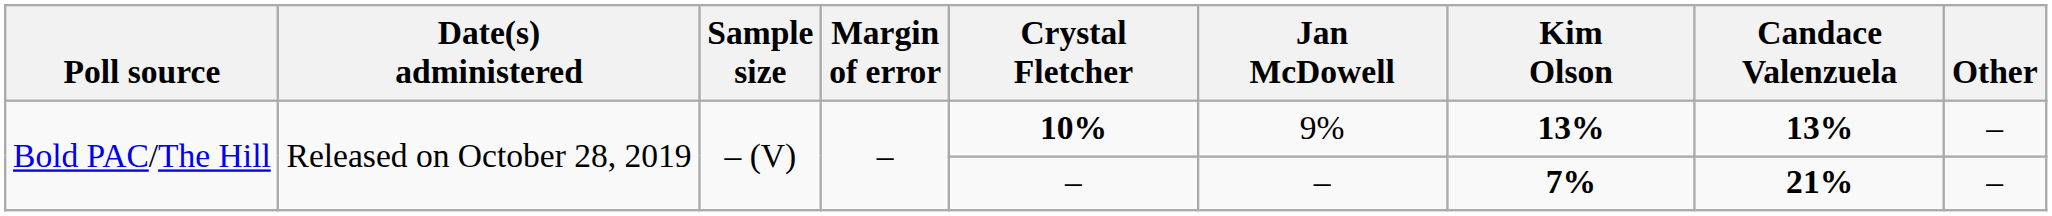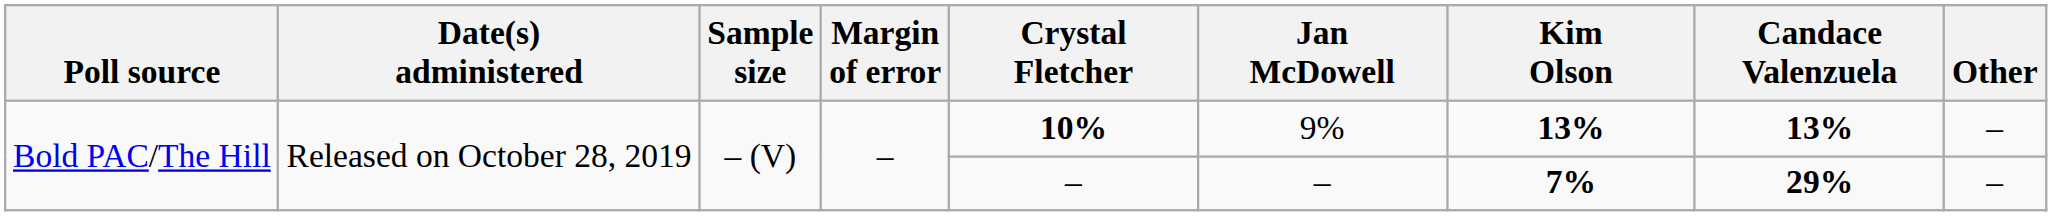(1820, 182) 21% -> (1820, 182) 29%
